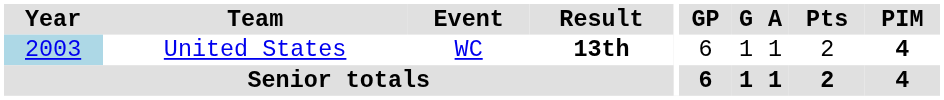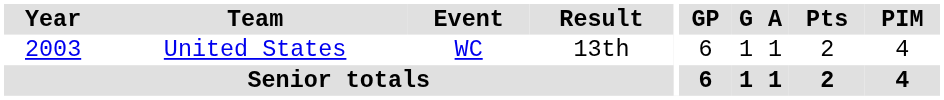(53, 50) lightblue background -> (53, 50) no background
(601, 50) bold -> (601, 50) normal
(902, 50) bold -> (902, 50) normal
